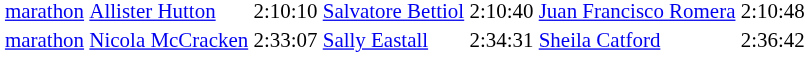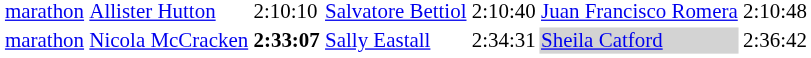(285, 40) normal -> (287, 40) bold
(600, 40) no background -> (602, 40) lightgrey background
